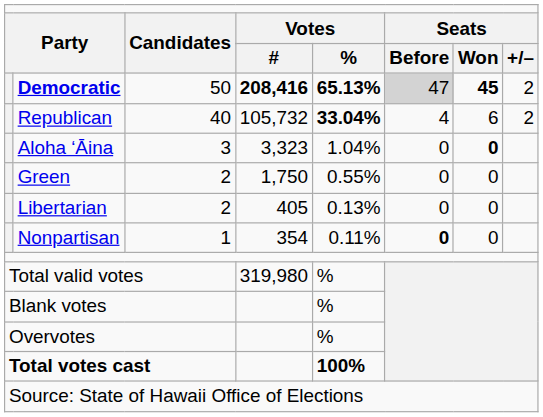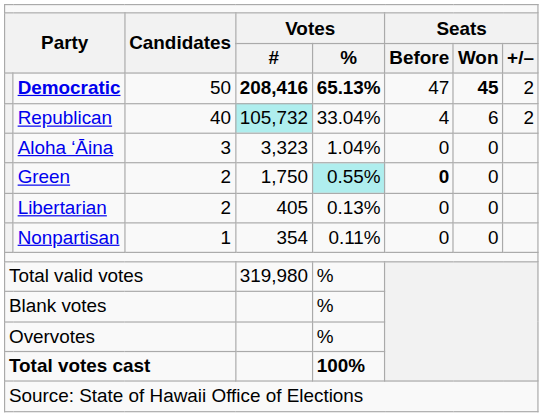(439, 88) lightgrey background -> (439, 88) no background
(274, 118) no background -> (274, 118) paleturquoise background
(349, 118) bold -> (349, 118) normal
(493, 147) bold -> (493, 147) normal
(354, 177) no background -> (354, 177) paleturquoise background
(444, 177) normal -> (444, 177) bold
(444, 237) bold -> (444, 237) normal
